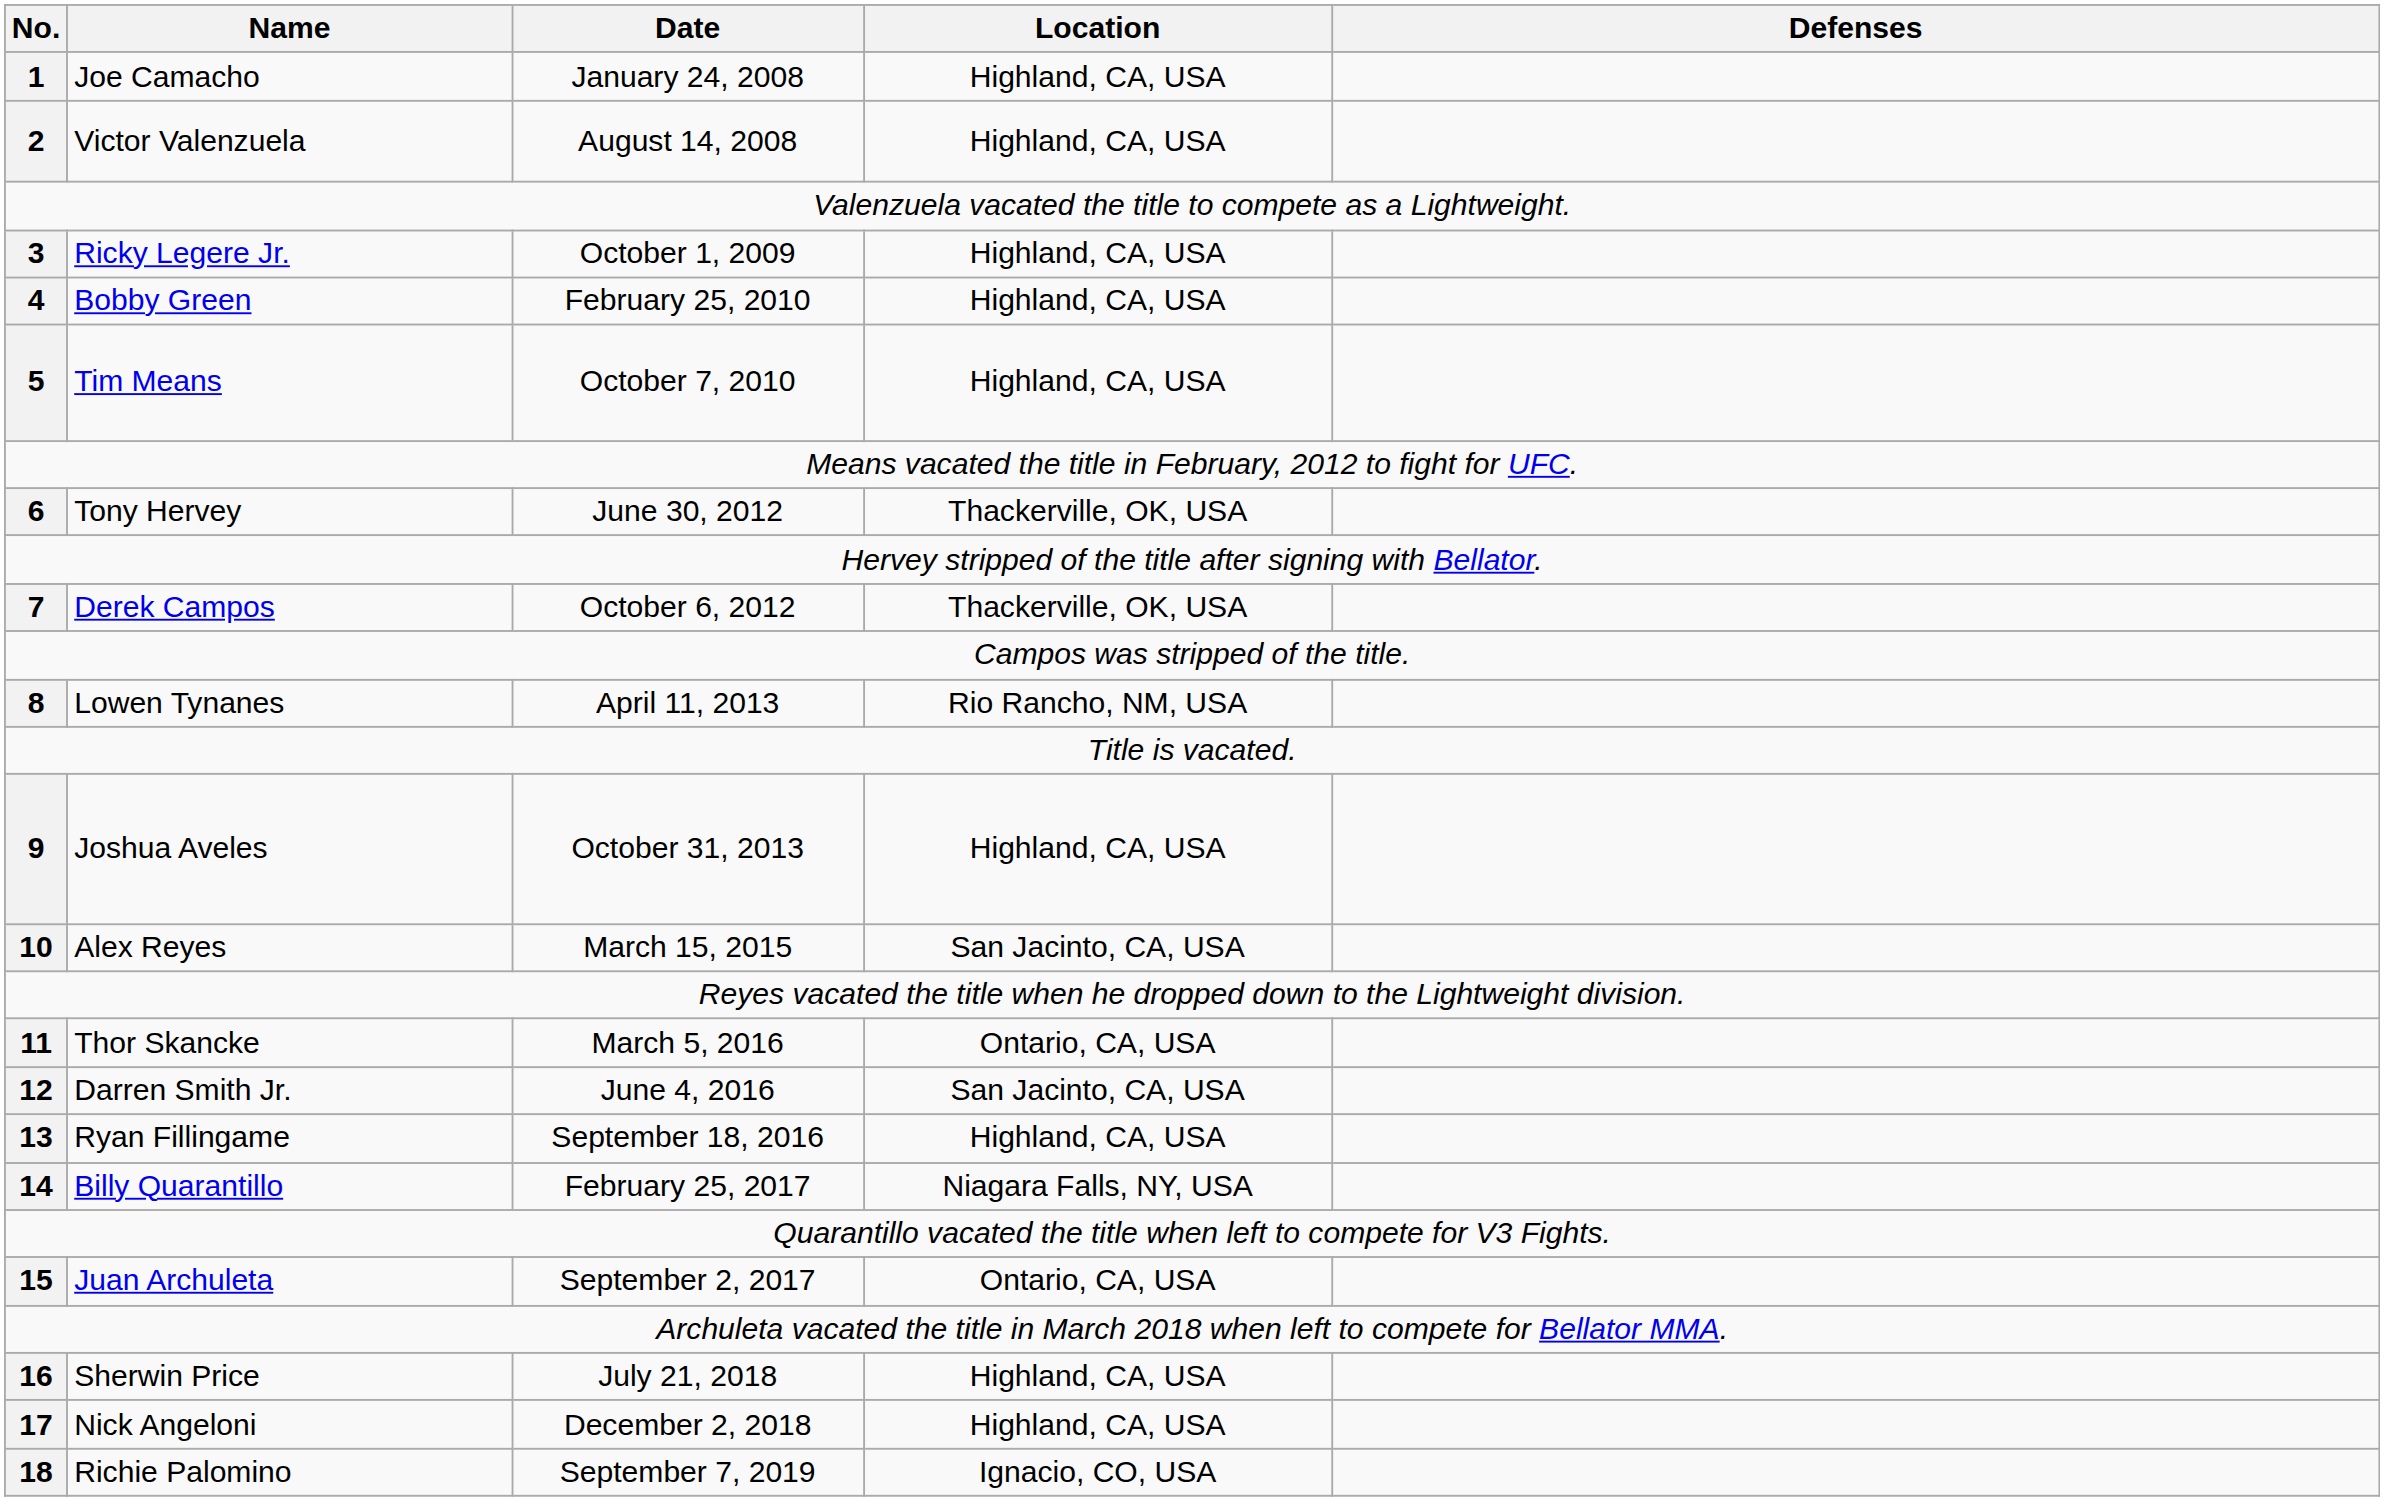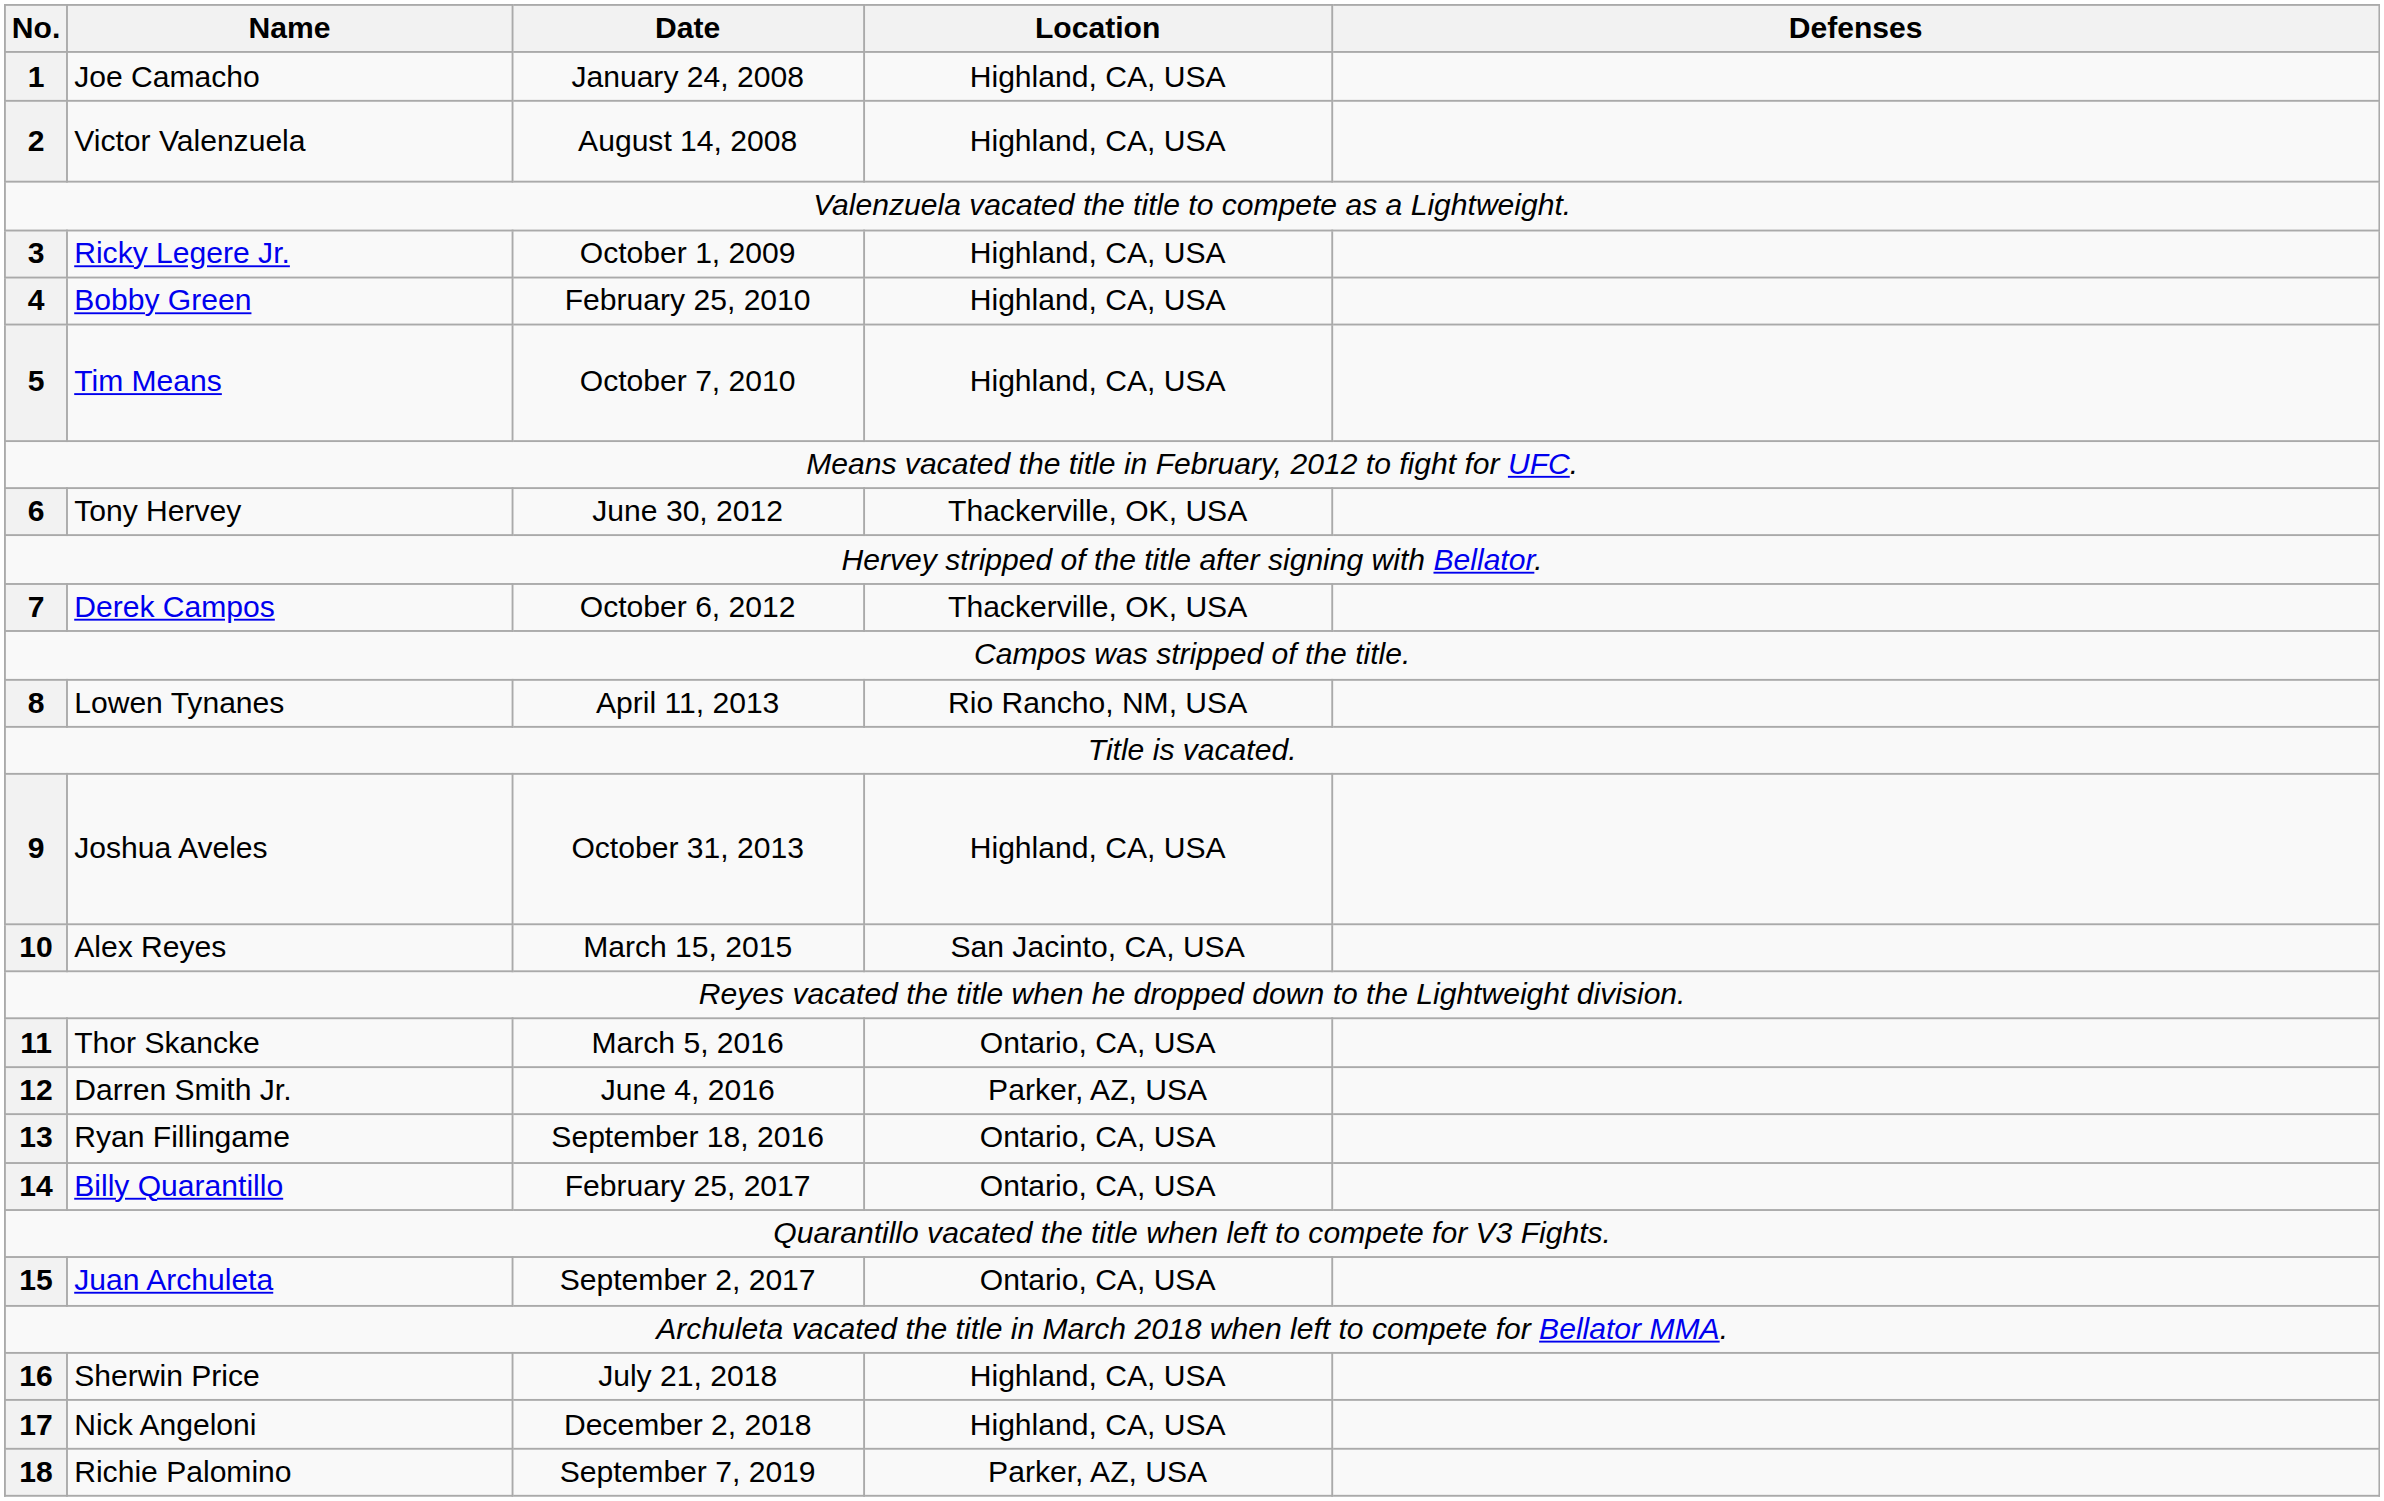(1098, 1090) San Jacinto, CA, USA -> (1098, 1090) Parker, AZ, USA
(1098, 1137) Highland, CA, USA -> (1098, 1137) Ontario, CA, USA
(1098, 1185) Niagara Falls, NY, USA -> (1098, 1185) Ontario, CA, USA
(1098, 1471) Ignacio, CO, USA -> (1098, 1471) Parker, AZ, USA
